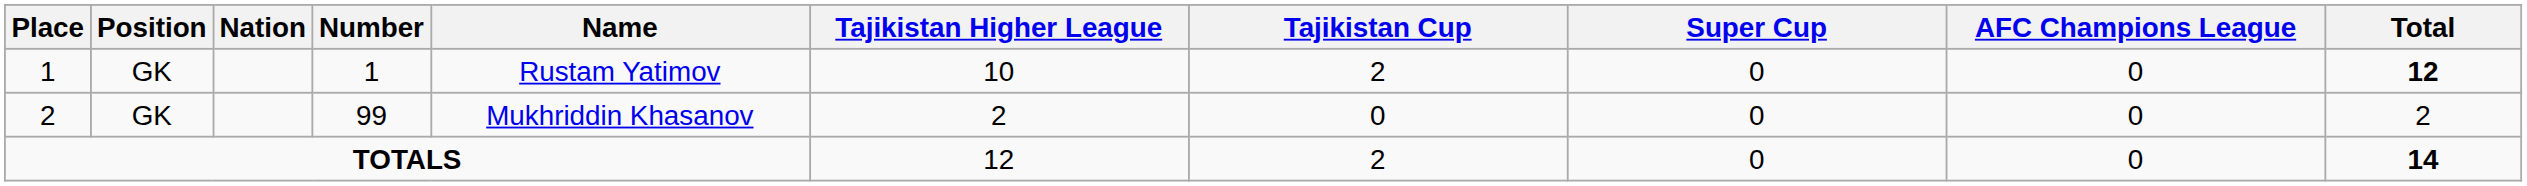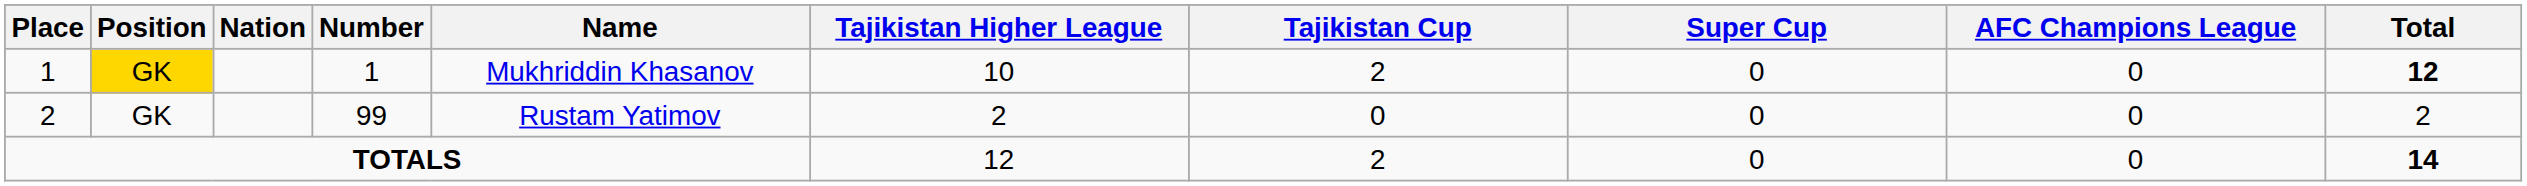(152, 71) no background -> (152, 71) gold background
(620, 71) Rustam Yatimov -> (620, 71) Mukhriddin Khasanov
(620, 115) Mukhriddin Khasanov -> (620, 115) Rustam Yatimov
